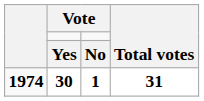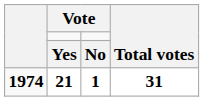(64, 81) 30 -> (64, 81) 21
